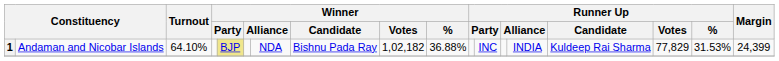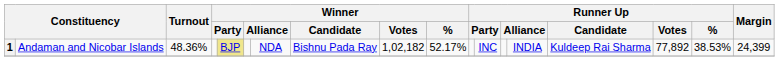(189, 47) 64.10% -> (189, 47) 48.36%
(448, 47) 36.88% -> (448, 47) 52.17%
(672, 47) 77,829 -> (672, 47) 77,892
(712, 47) 31.53% -> (712, 47) 38.53%
